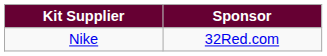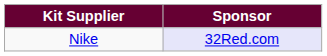(242, 39) no background -> (242, 39) lavender background
